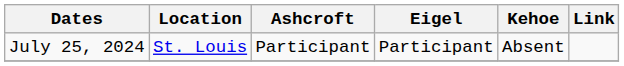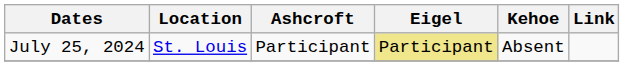(436, 47) no background -> (436, 47) khaki background
